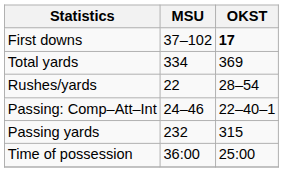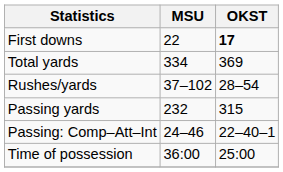(188, 39) 37–102 -> (172, 39) 22
(172, 85) 22 -> (188, 85) 37–102
rows swapped: (54, 132) <-> (82, 108)
